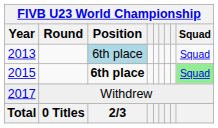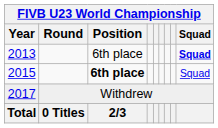(117, 53) lightblue background -> (117, 53) no background
(195, 54) normal -> (195, 53) bold
(195, 74) lightgreen background -> (195, 74) no background
